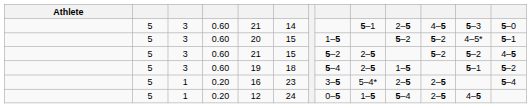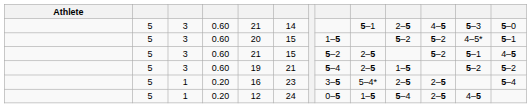(473, 54) 5–2 -> (473, 54) 5–1
(291, 68) 18 -> (291, 68) 21
(473, 68) 5–1 -> (473, 68) 5–2
